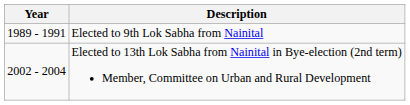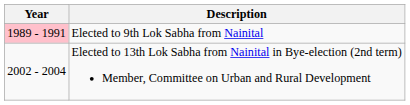(37, 33) no background -> (37, 33) pink background
